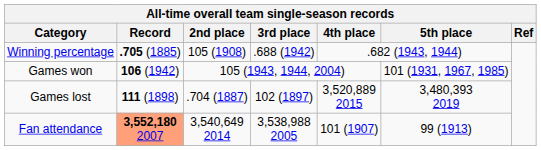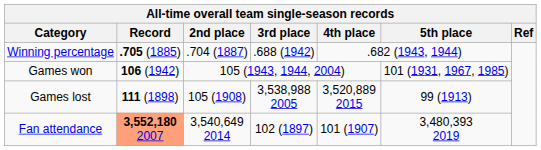(217, 52) 105 (1908) -> (217, 52) .704 (1887)
(217, 96) .704 (1887) -> (217, 96) 105 (1908)
(284, 96) 102 (1897) -> (284, 96) 3,538,988 2005
(446, 96) 3,480,393 2019 -> (446, 96) 99 (1913)
(284, 129) 3,538,988 2005 -> (284, 129) 102 (1897)
(446, 129) 99 (1913) -> (446, 129) 3,480,393 2019
